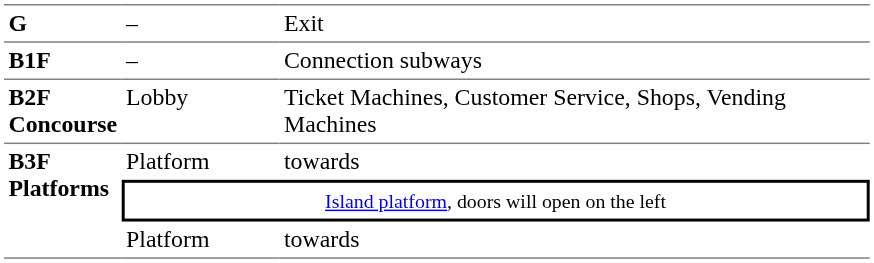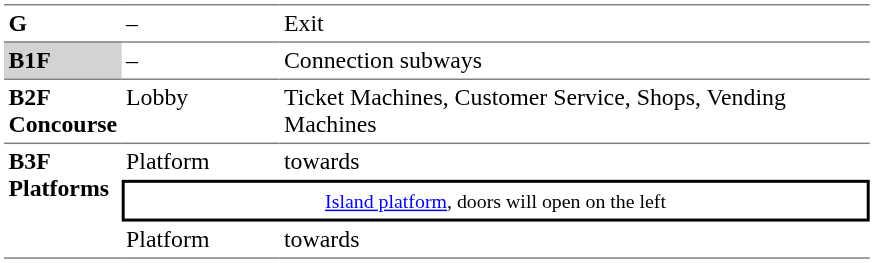(30, 60) no background -> (30, 60) lightgrey background
